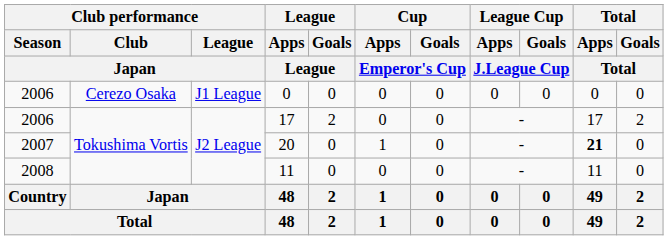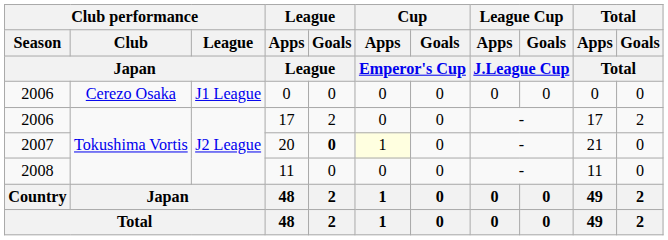(332, 145) normal -> (332, 145) bold
(383, 145) no background -> (383, 145) lightyellow background
(595, 145) bold -> (595, 145) normal
